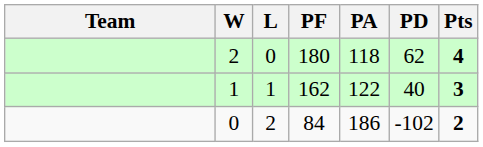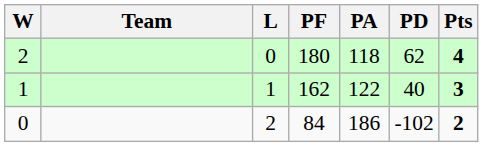columns swapped: (110, 21) <-> (234, 21)
